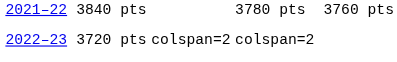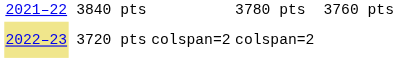(36, 40) no background -> (36, 40) khaki background
